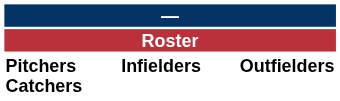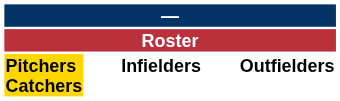(44, 75) no background -> (44, 75) gold background
